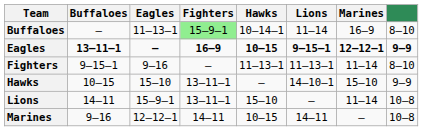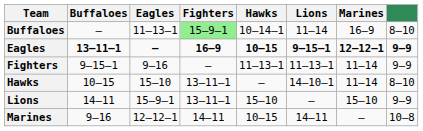(402, 65) 8–10 -> (402, 65) 9–9
(362, 83) 15–10 -> (362, 83) 11–14
(402, 83) 9–9 -> (402, 83) 8–10
(362, 100) 11–14 -> (362, 100) 15–10
(402, 100) 10–8 -> (402, 100) 9–9
